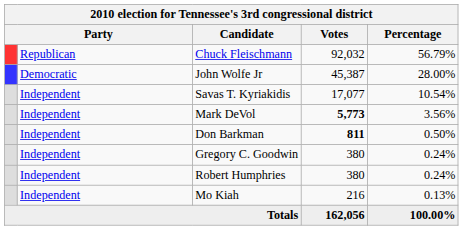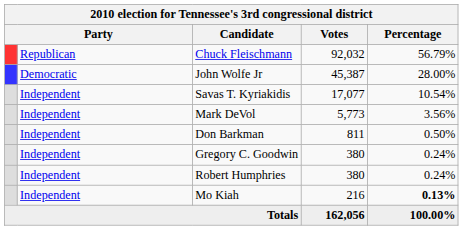(351, 114) bold -> (351, 114) normal
(356, 135) bold -> (356, 135) normal
(440, 195) normal -> (439, 195) bold
